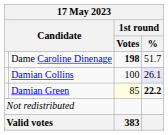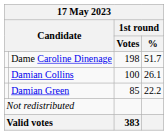(132, 59) bold -> (132, 59) normal
(153, 75) lavender background -> (153, 75) no background
(134, 91) lightyellow background -> (134, 91) no background
(153, 91) bold -> (153, 91) normal
